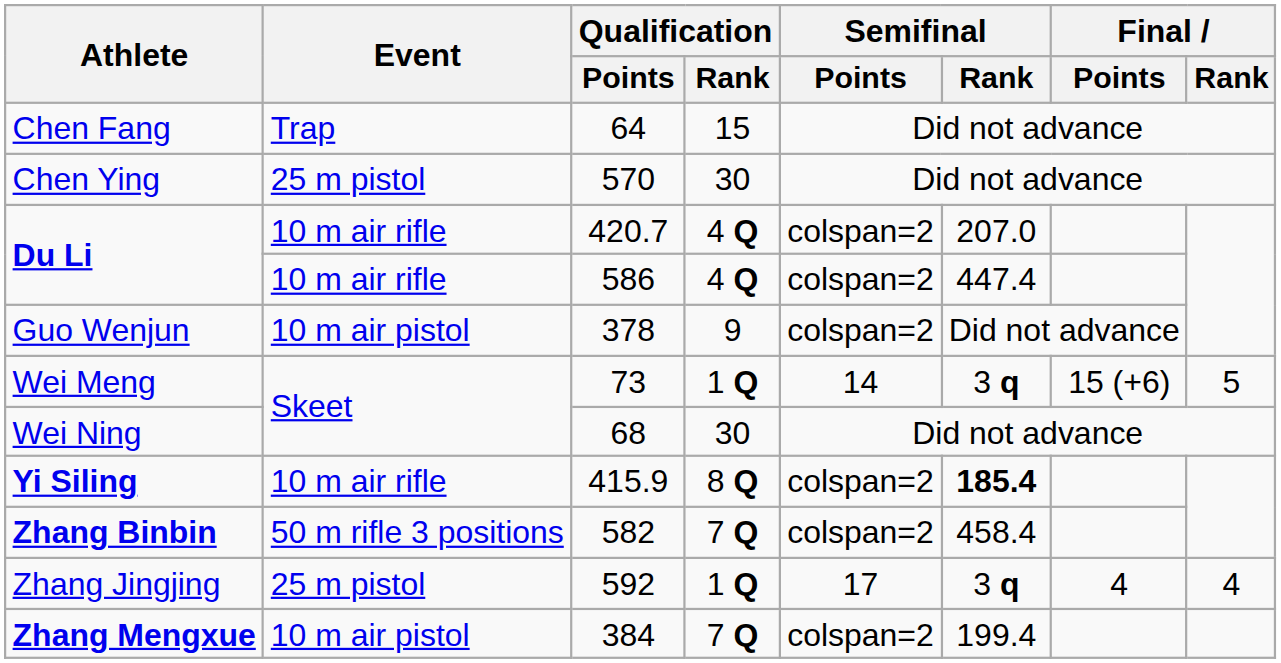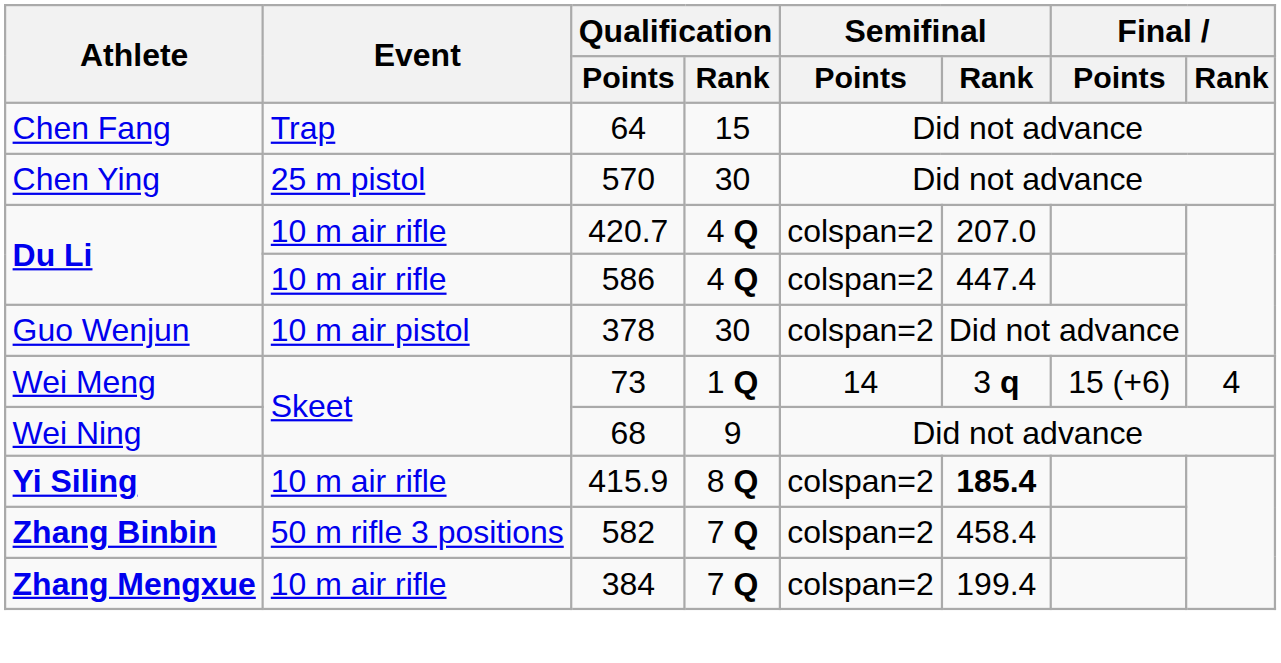(733, 331) 9 -> (733, 331) 30
(1231, 381) 5 -> (1231, 381) 4
(733, 432) 30 -> (733, 432) 9
- row: (117, 583)
(370, 634) 10 m air pistol -> (359, 583) 10 m air rifle
